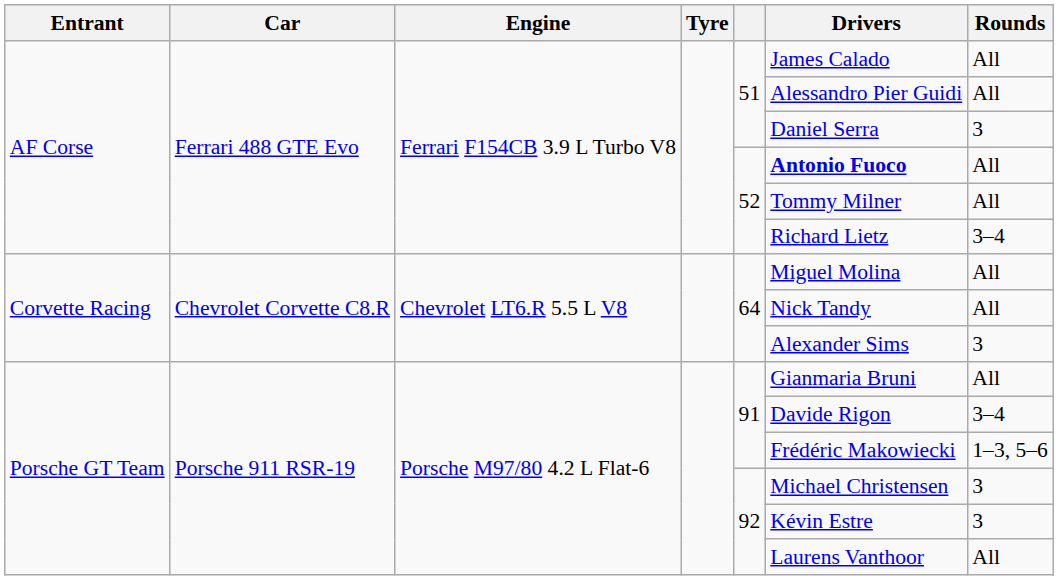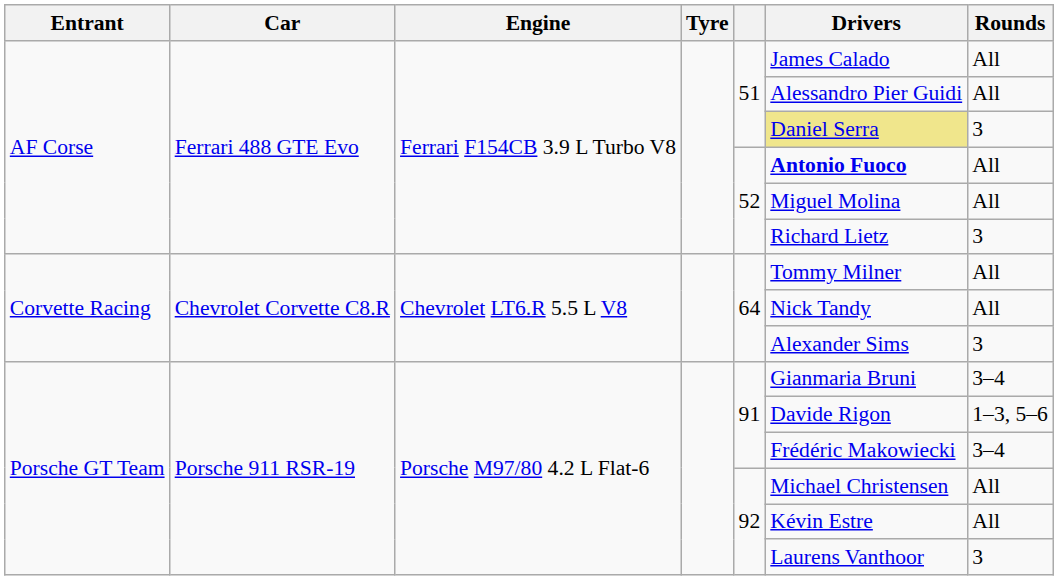(825, 129) no background -> (825, 129) khaki background
(836, 200) Tommy Milner -> (835, 200) Miguel Molina
(988, 236) 3–4 -> (978, 236) 3
(835, 272) Miguel Molina -> (836, 272) Tommy Milner
(986, 378) All -> (988, 378) 3–4
(988, 414) 3–4 -> (1010, 414) 1–3, 5–6
(1010, 450) 1–3, 5–6 -> (988, 450) 3–4
(978, 485) 3 -> (986, 485) All
(978, 521) 3 -> (986, 521) All
(986, 557) All -> (978, 557) 3
